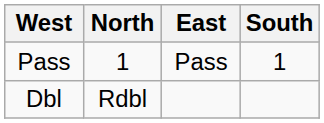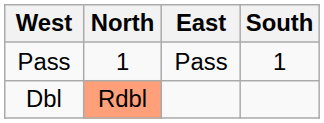(123, 99) no background -> (123, 99) lightsalmon background
